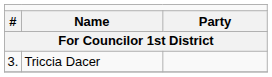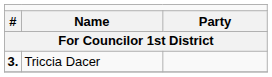(13, 62) normal -> (13, 62) bold
